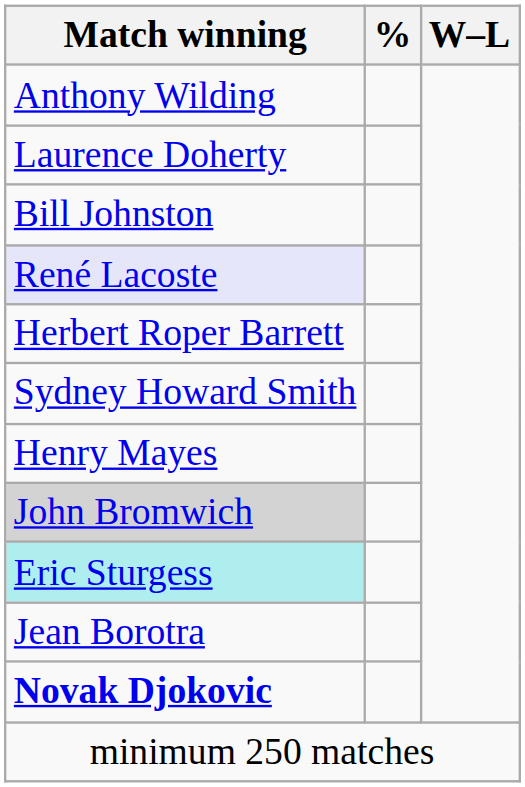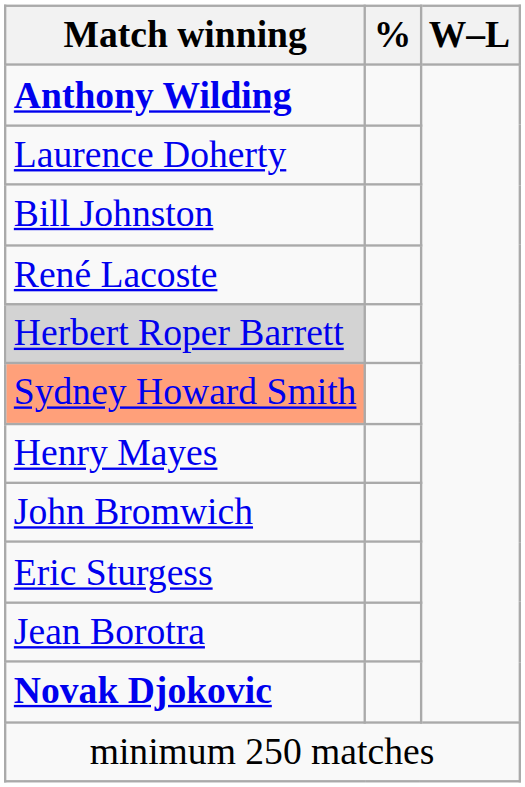(145, 94) normal -> (153, 94) bold
(116, 273) lavender background -> (116, 273) no background
(179, 333) no background -> (179, 333) lightgrey background
(185, 392) no background -> (185, 392) lightsalmon background
(133, 511) lightgrey background -> (133, 511) no background
(113, 571) paleturquoise background -> (113, 571) no background
